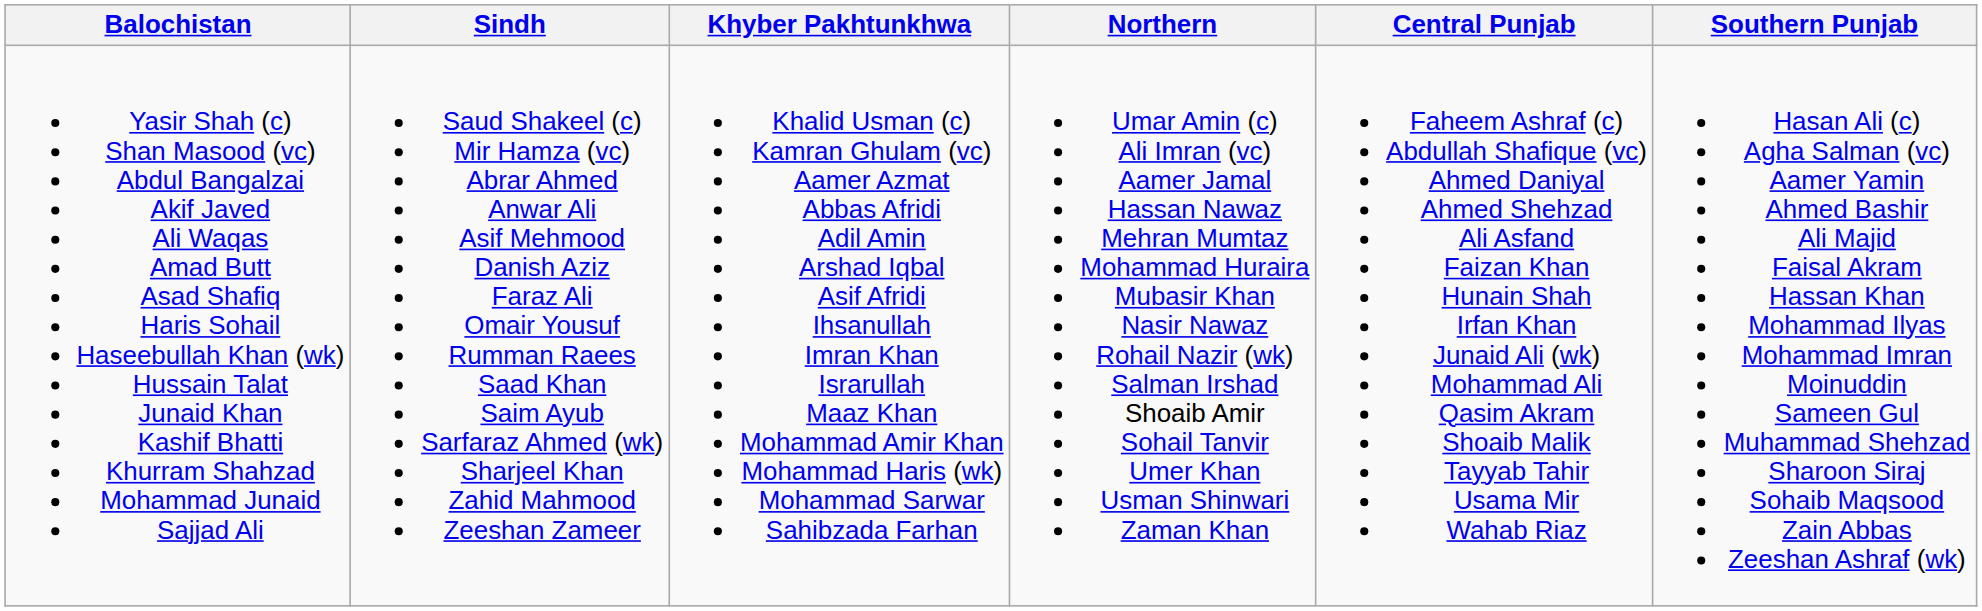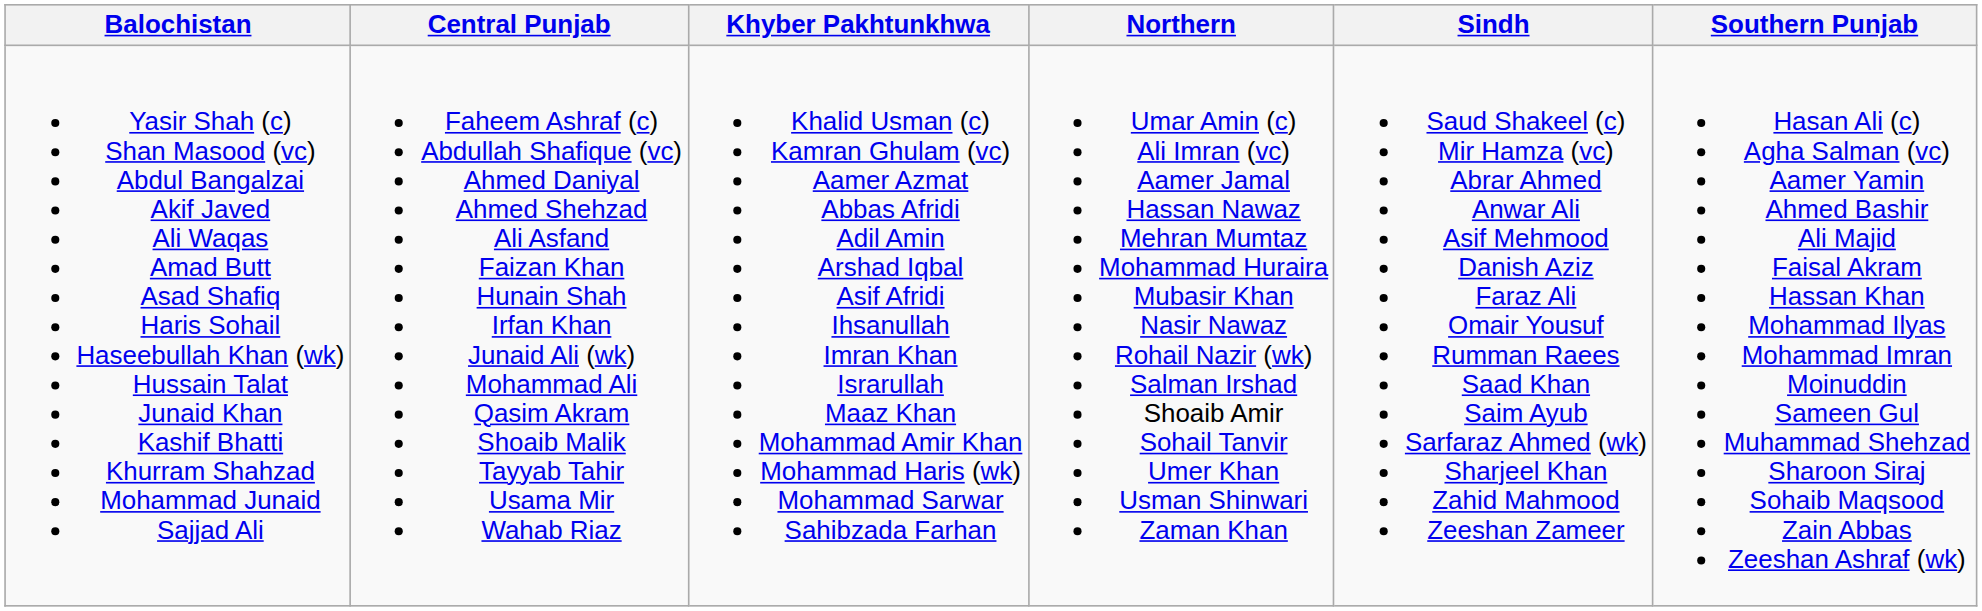columns swapped: (1484, 25) <-> (510, 25)
